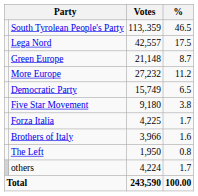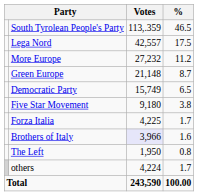rows swapped: (36, 74) <-> (37, 59)
(150, 136) no background -> (150, 136) lavender background
